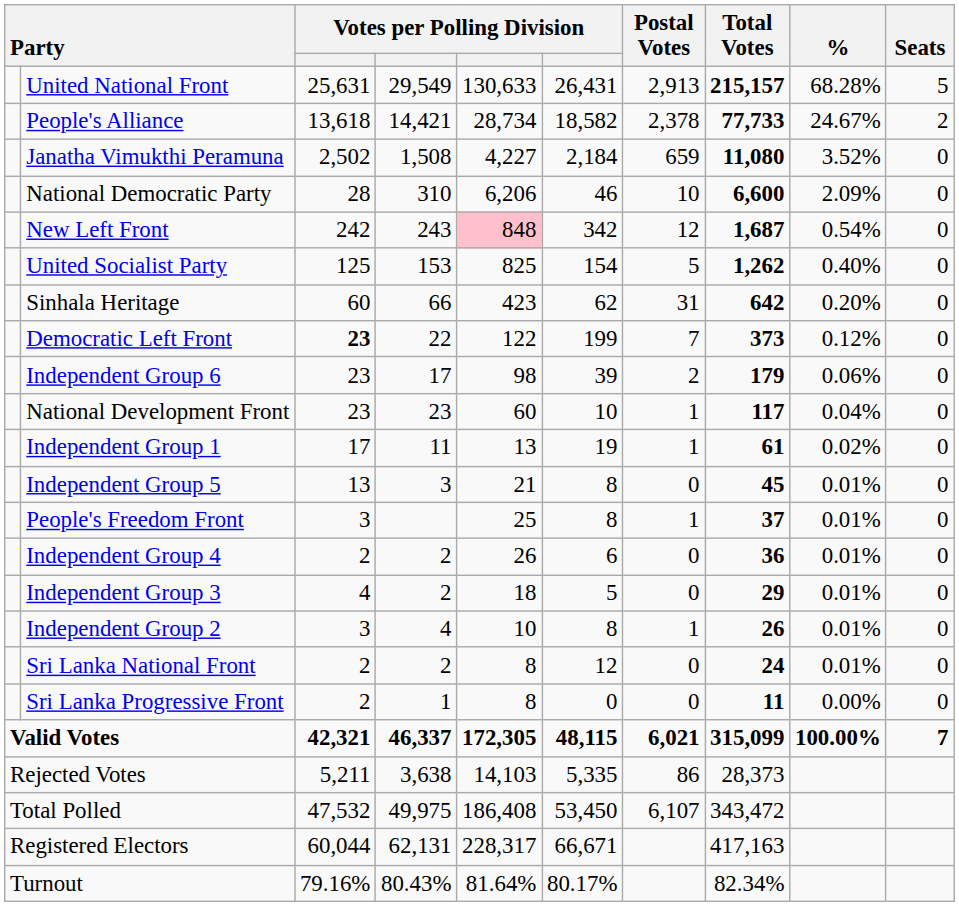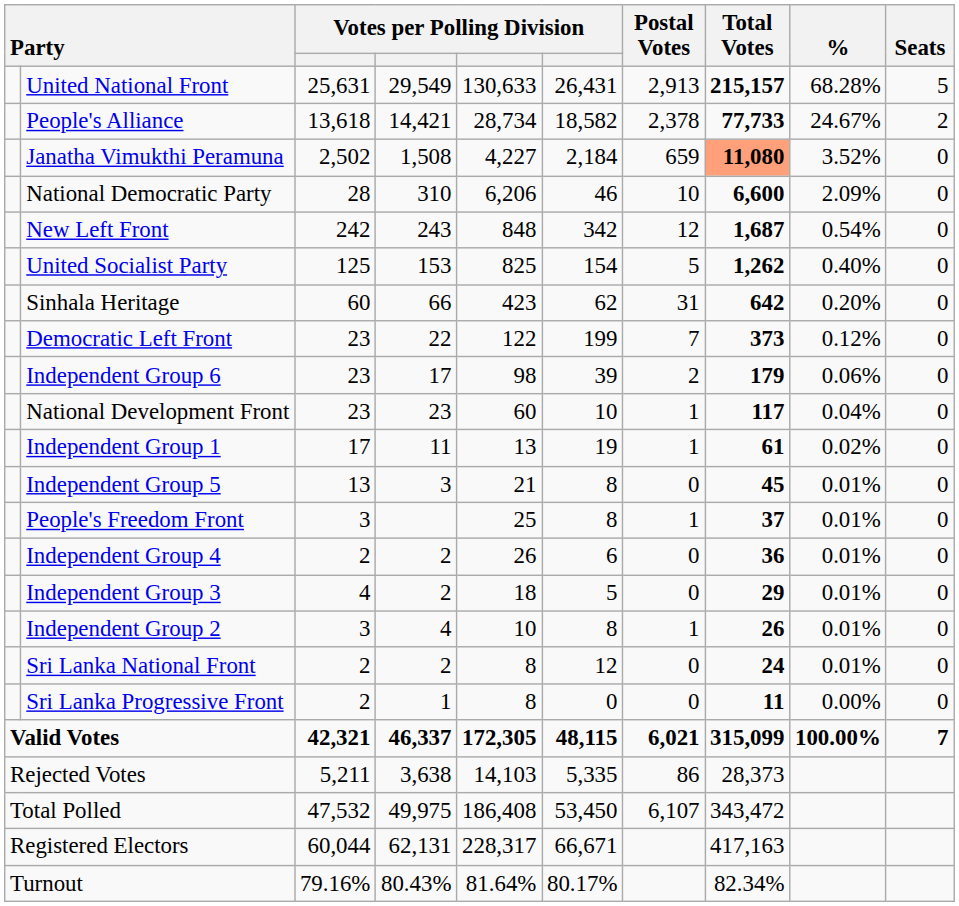(754, 157) no background -> (754, 157) lightsalmon background
(519, 229) pink background -> (519, 229) no background
(359, 338) bold -> (359, 338) normal
